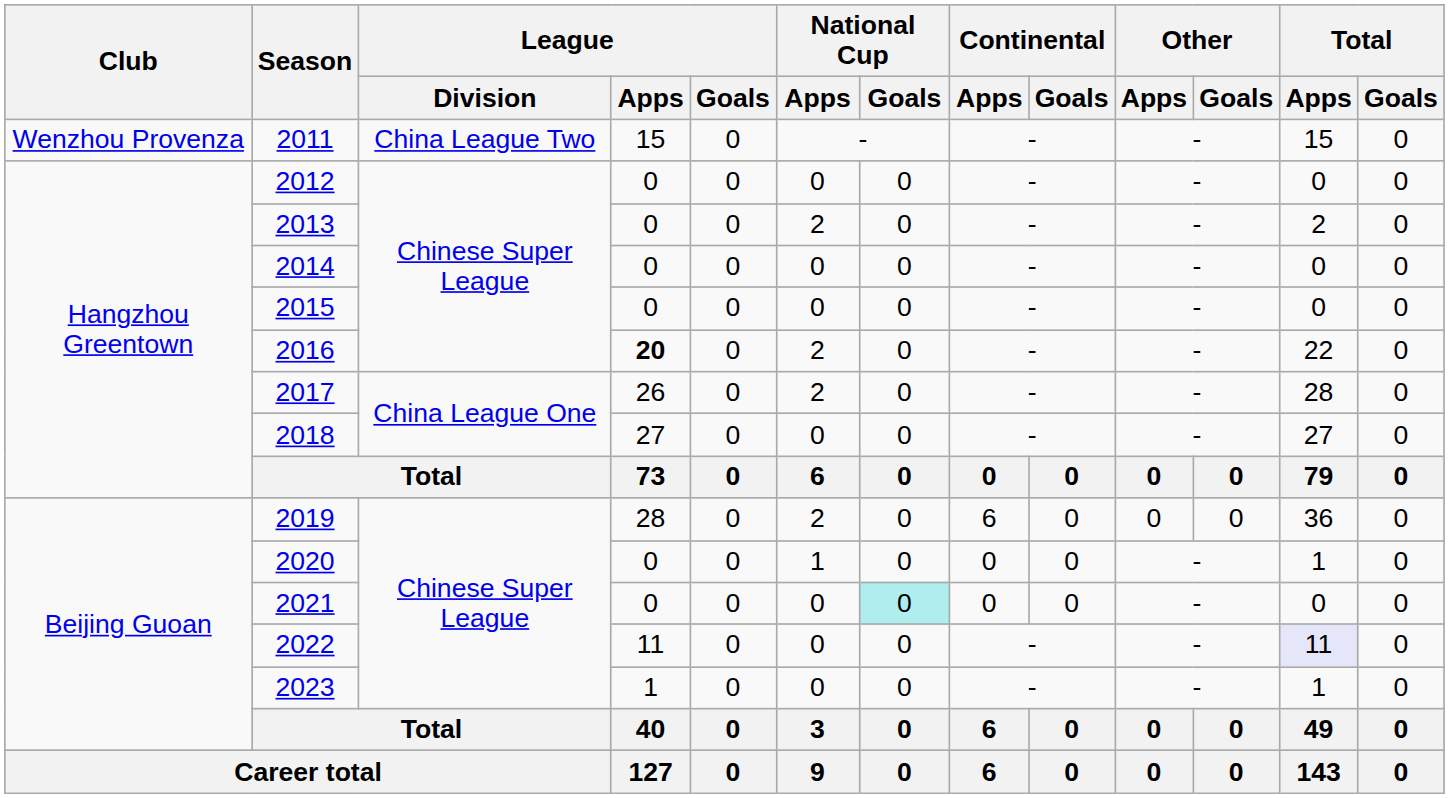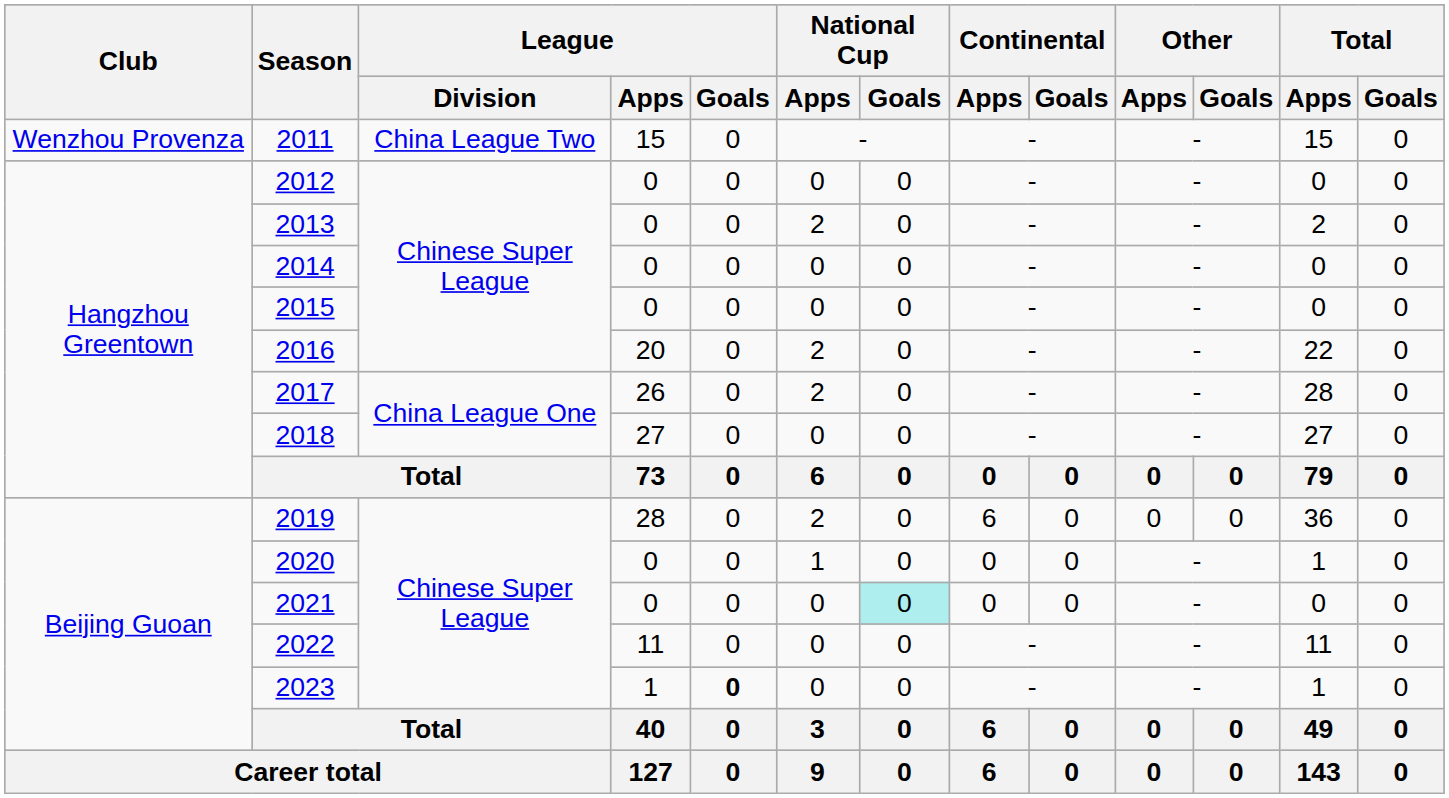(651, 350) bold -> (651, 350) normal
(1319, 645) lavender background -> (1319, 645) no background
(733, 687) normal -> (733, 687) bold
